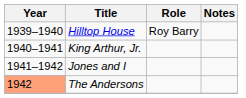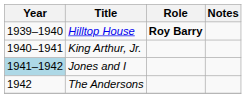(174, 31) normal -> (176, 31) bold
(35, 66) no background -> (35, 66) lightblue background
(19, 84) lightsalmon background -> (19, 84) no background
